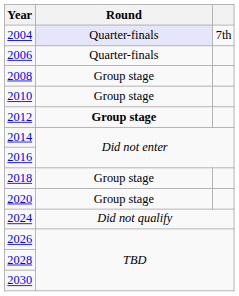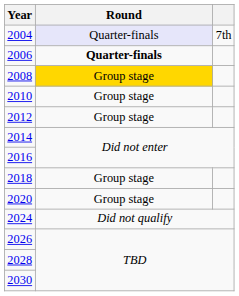(124, 55) normal -> (124, 55) bold
(124, 76) no background -> (124, 76) gold background
(124, 117) bold -> (124, 117) normal
